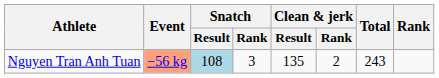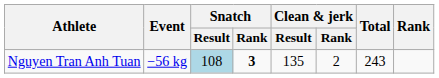(167, 61) lightsalmon background -> (167, 61) no background
(252, 61) normal -> (252, 61) bold
